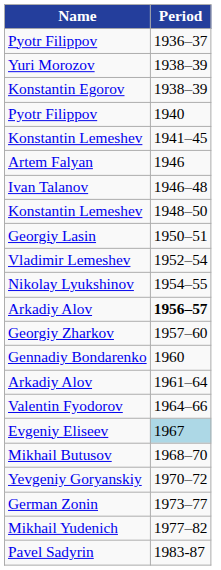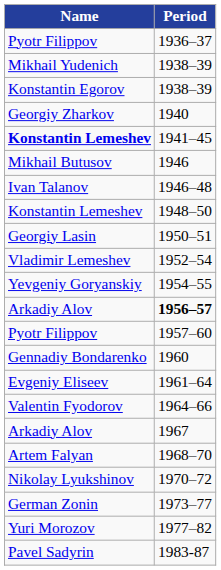(51, 65) Yuri Morozov -> (63, 65) Mikhail Yudenich
(53, 114) Pyotr Filippov -> (61, 114) Georgiy Zharkov
(75, 138) normal -> (79, 138) bold
(50, 162) Artem Falyan -> (60, 162) Mikhail Butusov
(71, 284) Nikolay Lyukshinov -> (75, 284) Yevgeniy Goryanskiy
(61, 333) Georgiy Zharkov -> (53, 333) Pyotr Filippov
(50, 382) Arkadiy Alov -> (58, 382) Evgeniy Eliseev
(58, 430) Evgeniy Eliseev -> (50, 430) Arkadiy Alov
(169, 430) lightblue background -> (173, 430) no background
(60, 455) Mikhail Butusov -> (50, 455) Artem Falyan
(75, 479) Yevgeniy Goryanskiy -> (71, 479) Nikolay Lyukshinov
(63, 528) Mikhail Yudenich -> (51, 528) Yuri Morozov
